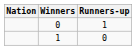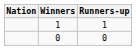(58, 25) 0 -> (58, 25) 1
(58, 38) 1 -> (58, 38) 0
